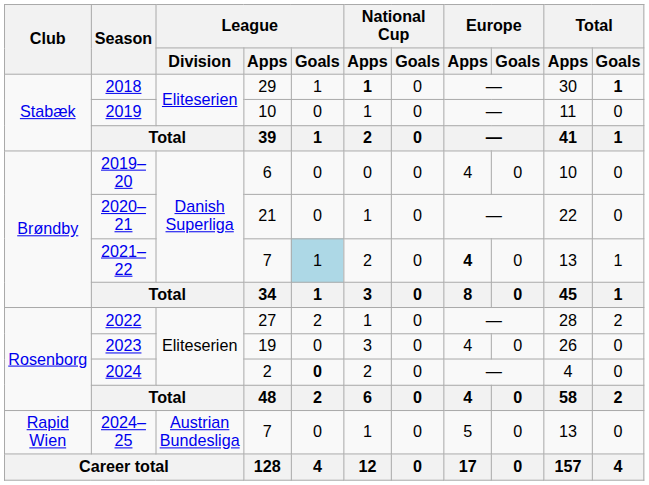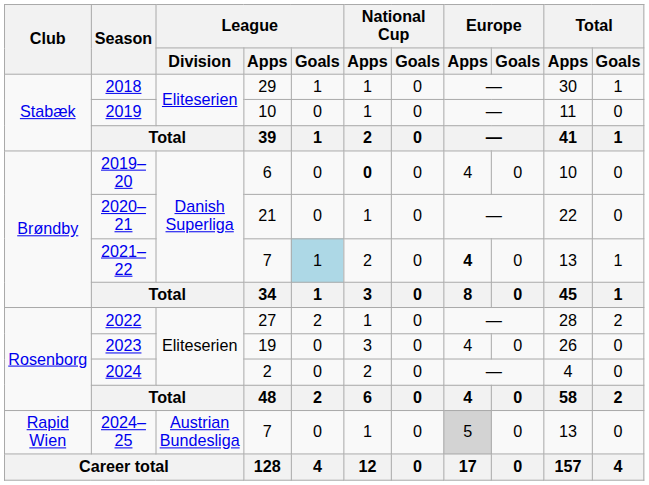(368, 86) bold -> (368, 86) normal
(618, 86) bold -> (618, 86) normal
(368, 172) normal -> (368, 172) bold
(317, 371) bold -> (317, 371) normal
(468, 432) no background -> (468, 432) lightgrey background
